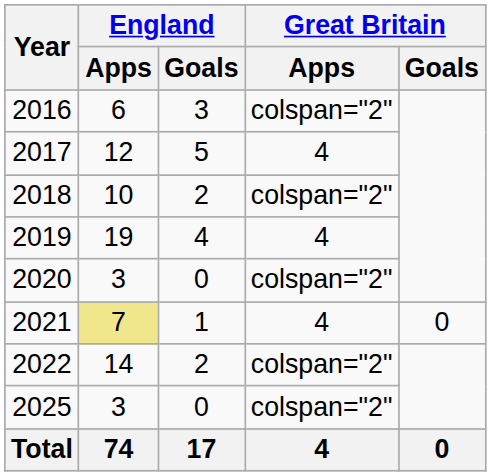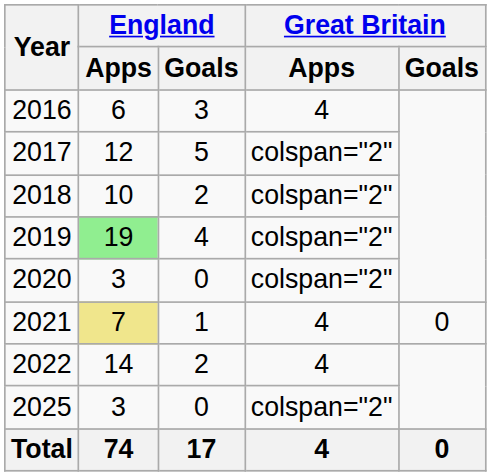(322, 110) colspan="2" -> (322, 110) 4
(322, 152) 4 -> (322, 152) colspan="2"
(119, 237) no background -> (119, 237) lightgreen background
(322, 237) 4 -> (322, 237) colspan="2"
(322, 364) colspan="2" -> (322, 364) 4
